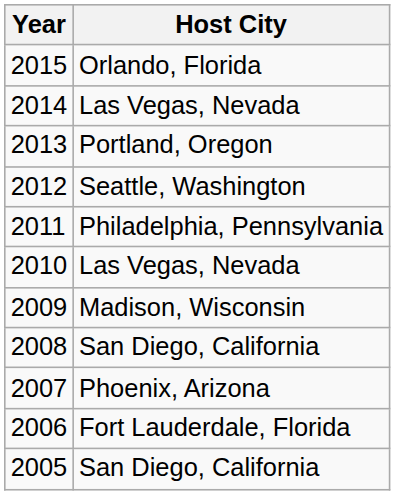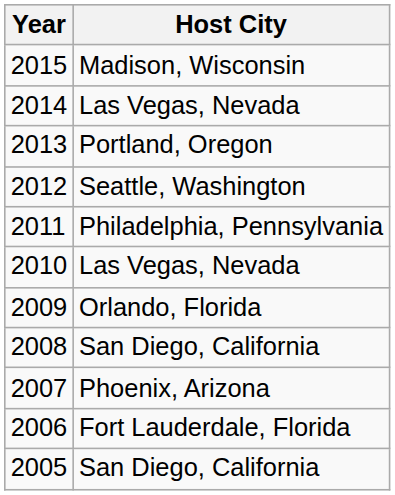(170, 65) Orlando, Florida -> (192, 65) Madison, Wisconsin
(192, 307) Madison, Wisconsin -> (170, 307) Orlando, Florida
